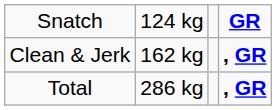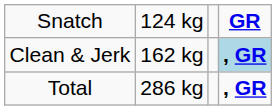(245, 54) no background -> (245, 54) lightblue background
